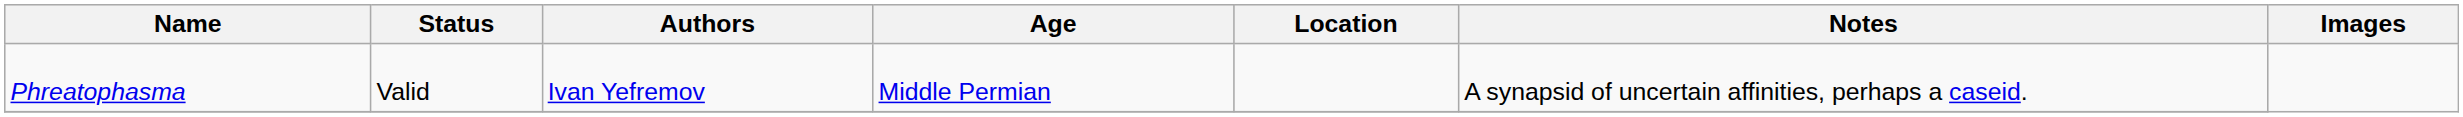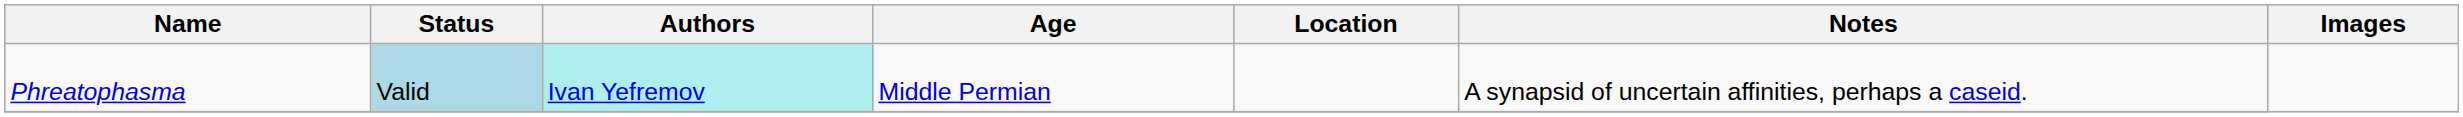(403, 91) no background -> (403, 91) lightblue background
(626, 91) no background -> (626, 91) paleturquoise background
